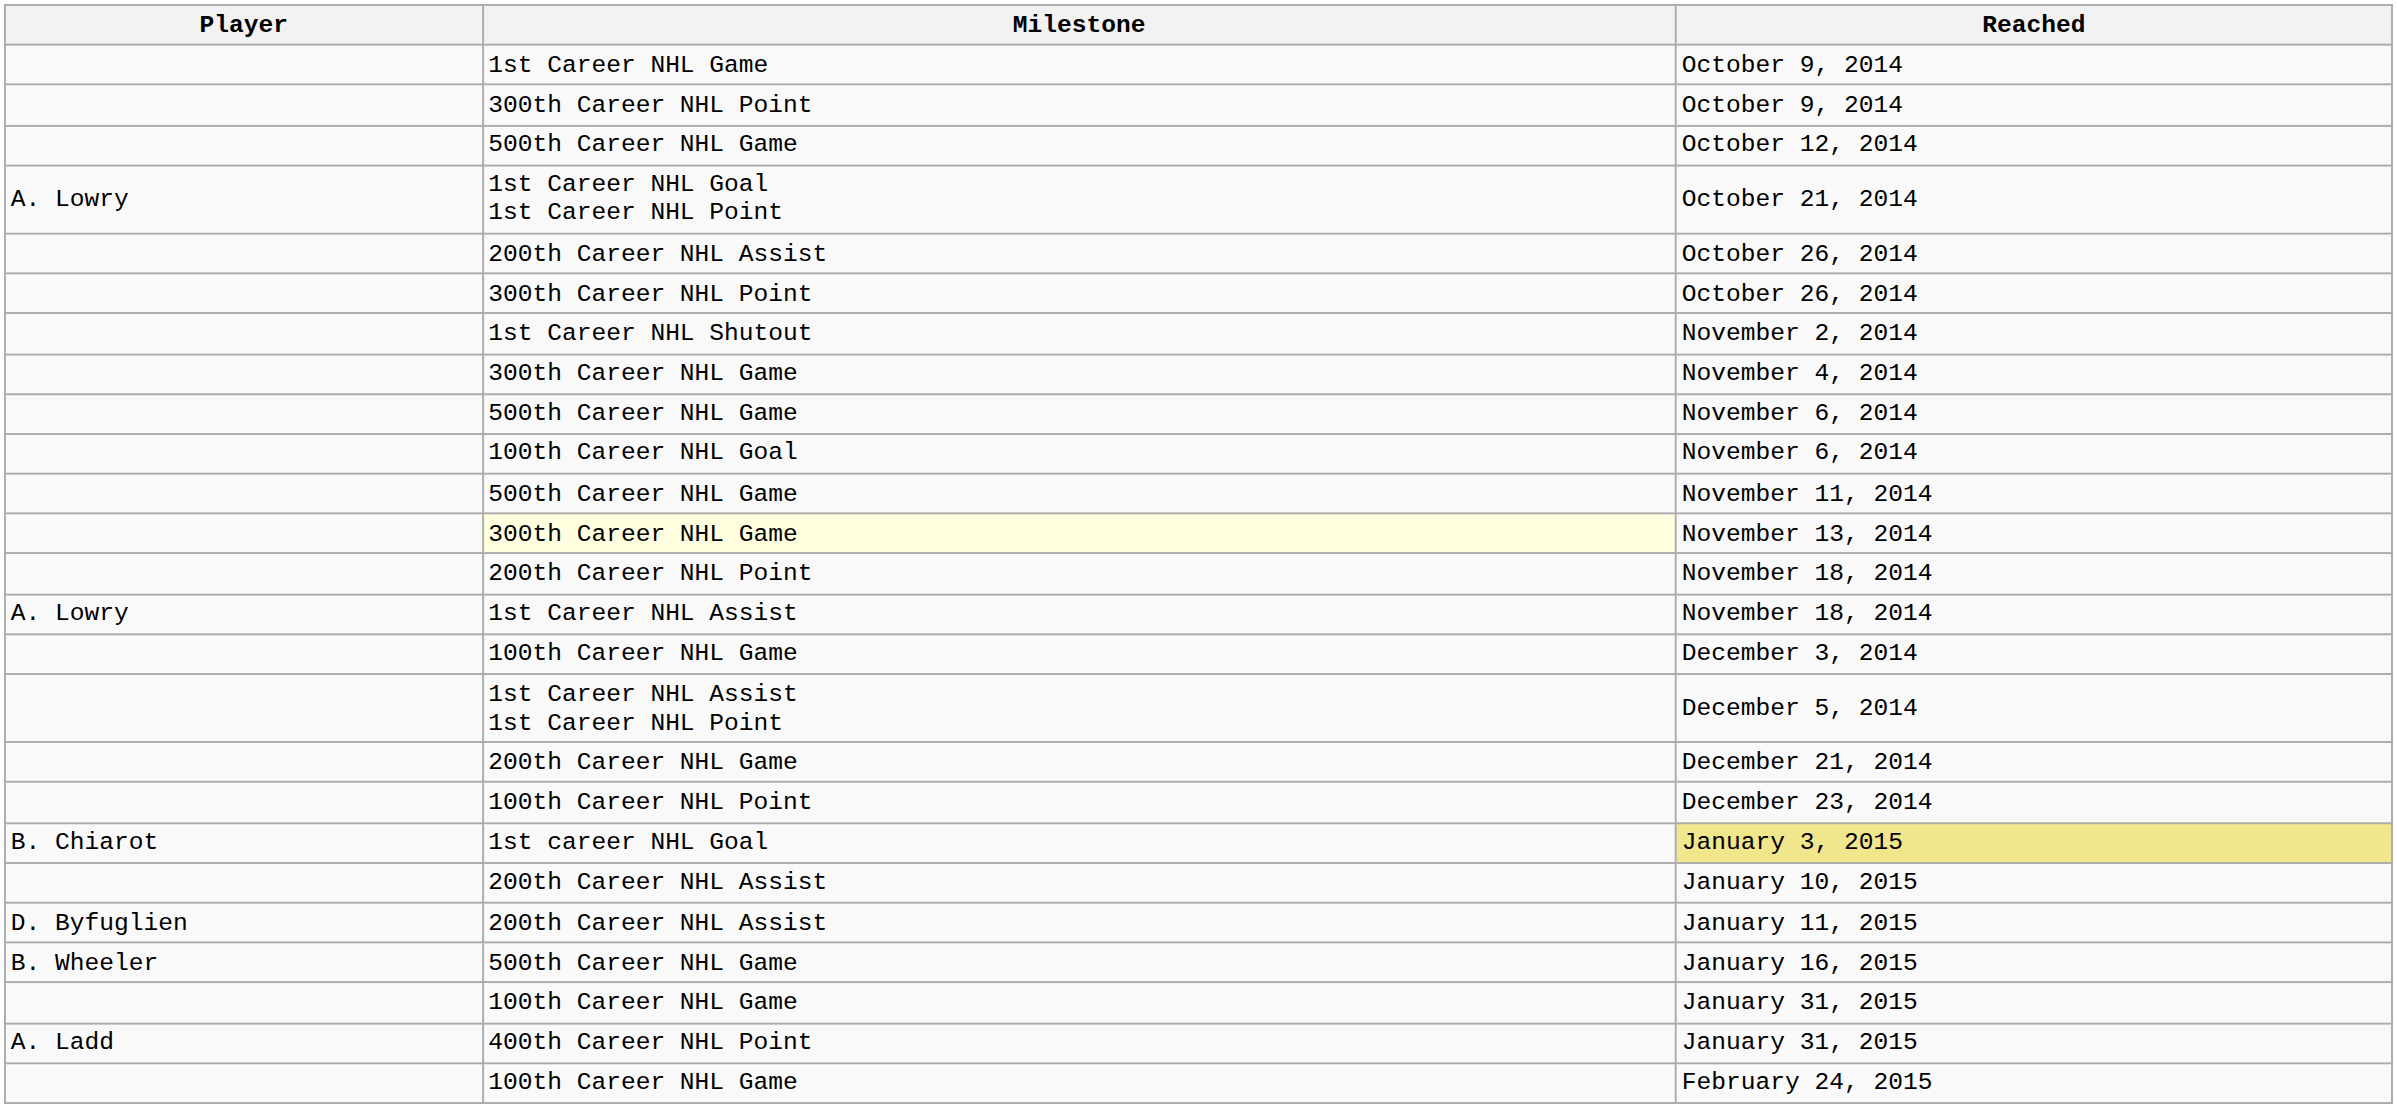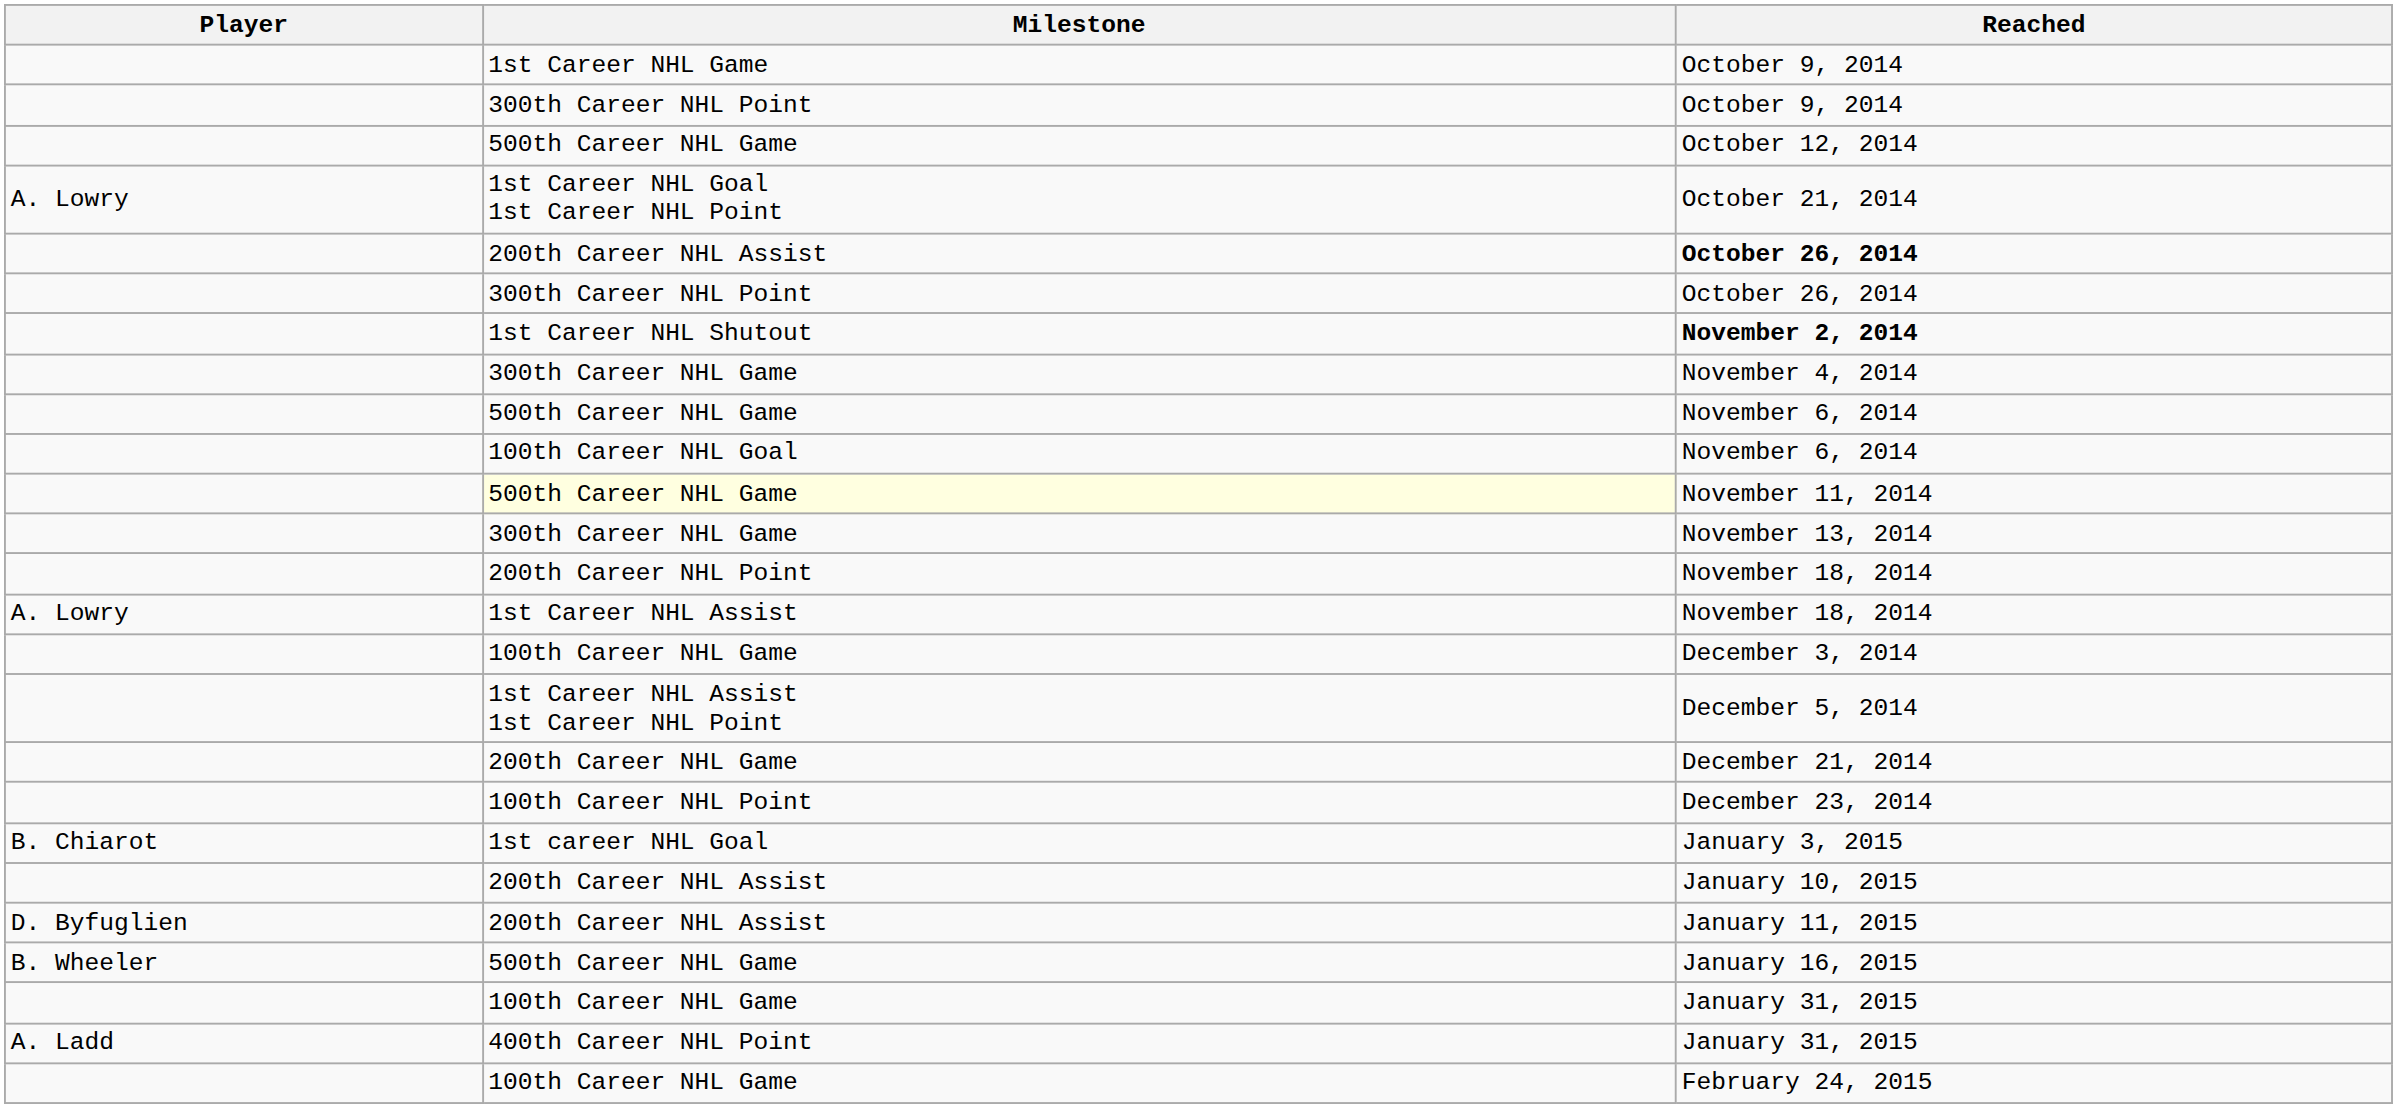(1800, 254) normal -> (1800, 254) bold
(1800, 334) normal -> (1800, 334) bold
(643, 494) no background -> (643, 494) lightyellow background
(643, 534) lightyellow background -> (643, 534) no background
(1792, 843) khaki background -> (1792, 843) no background
